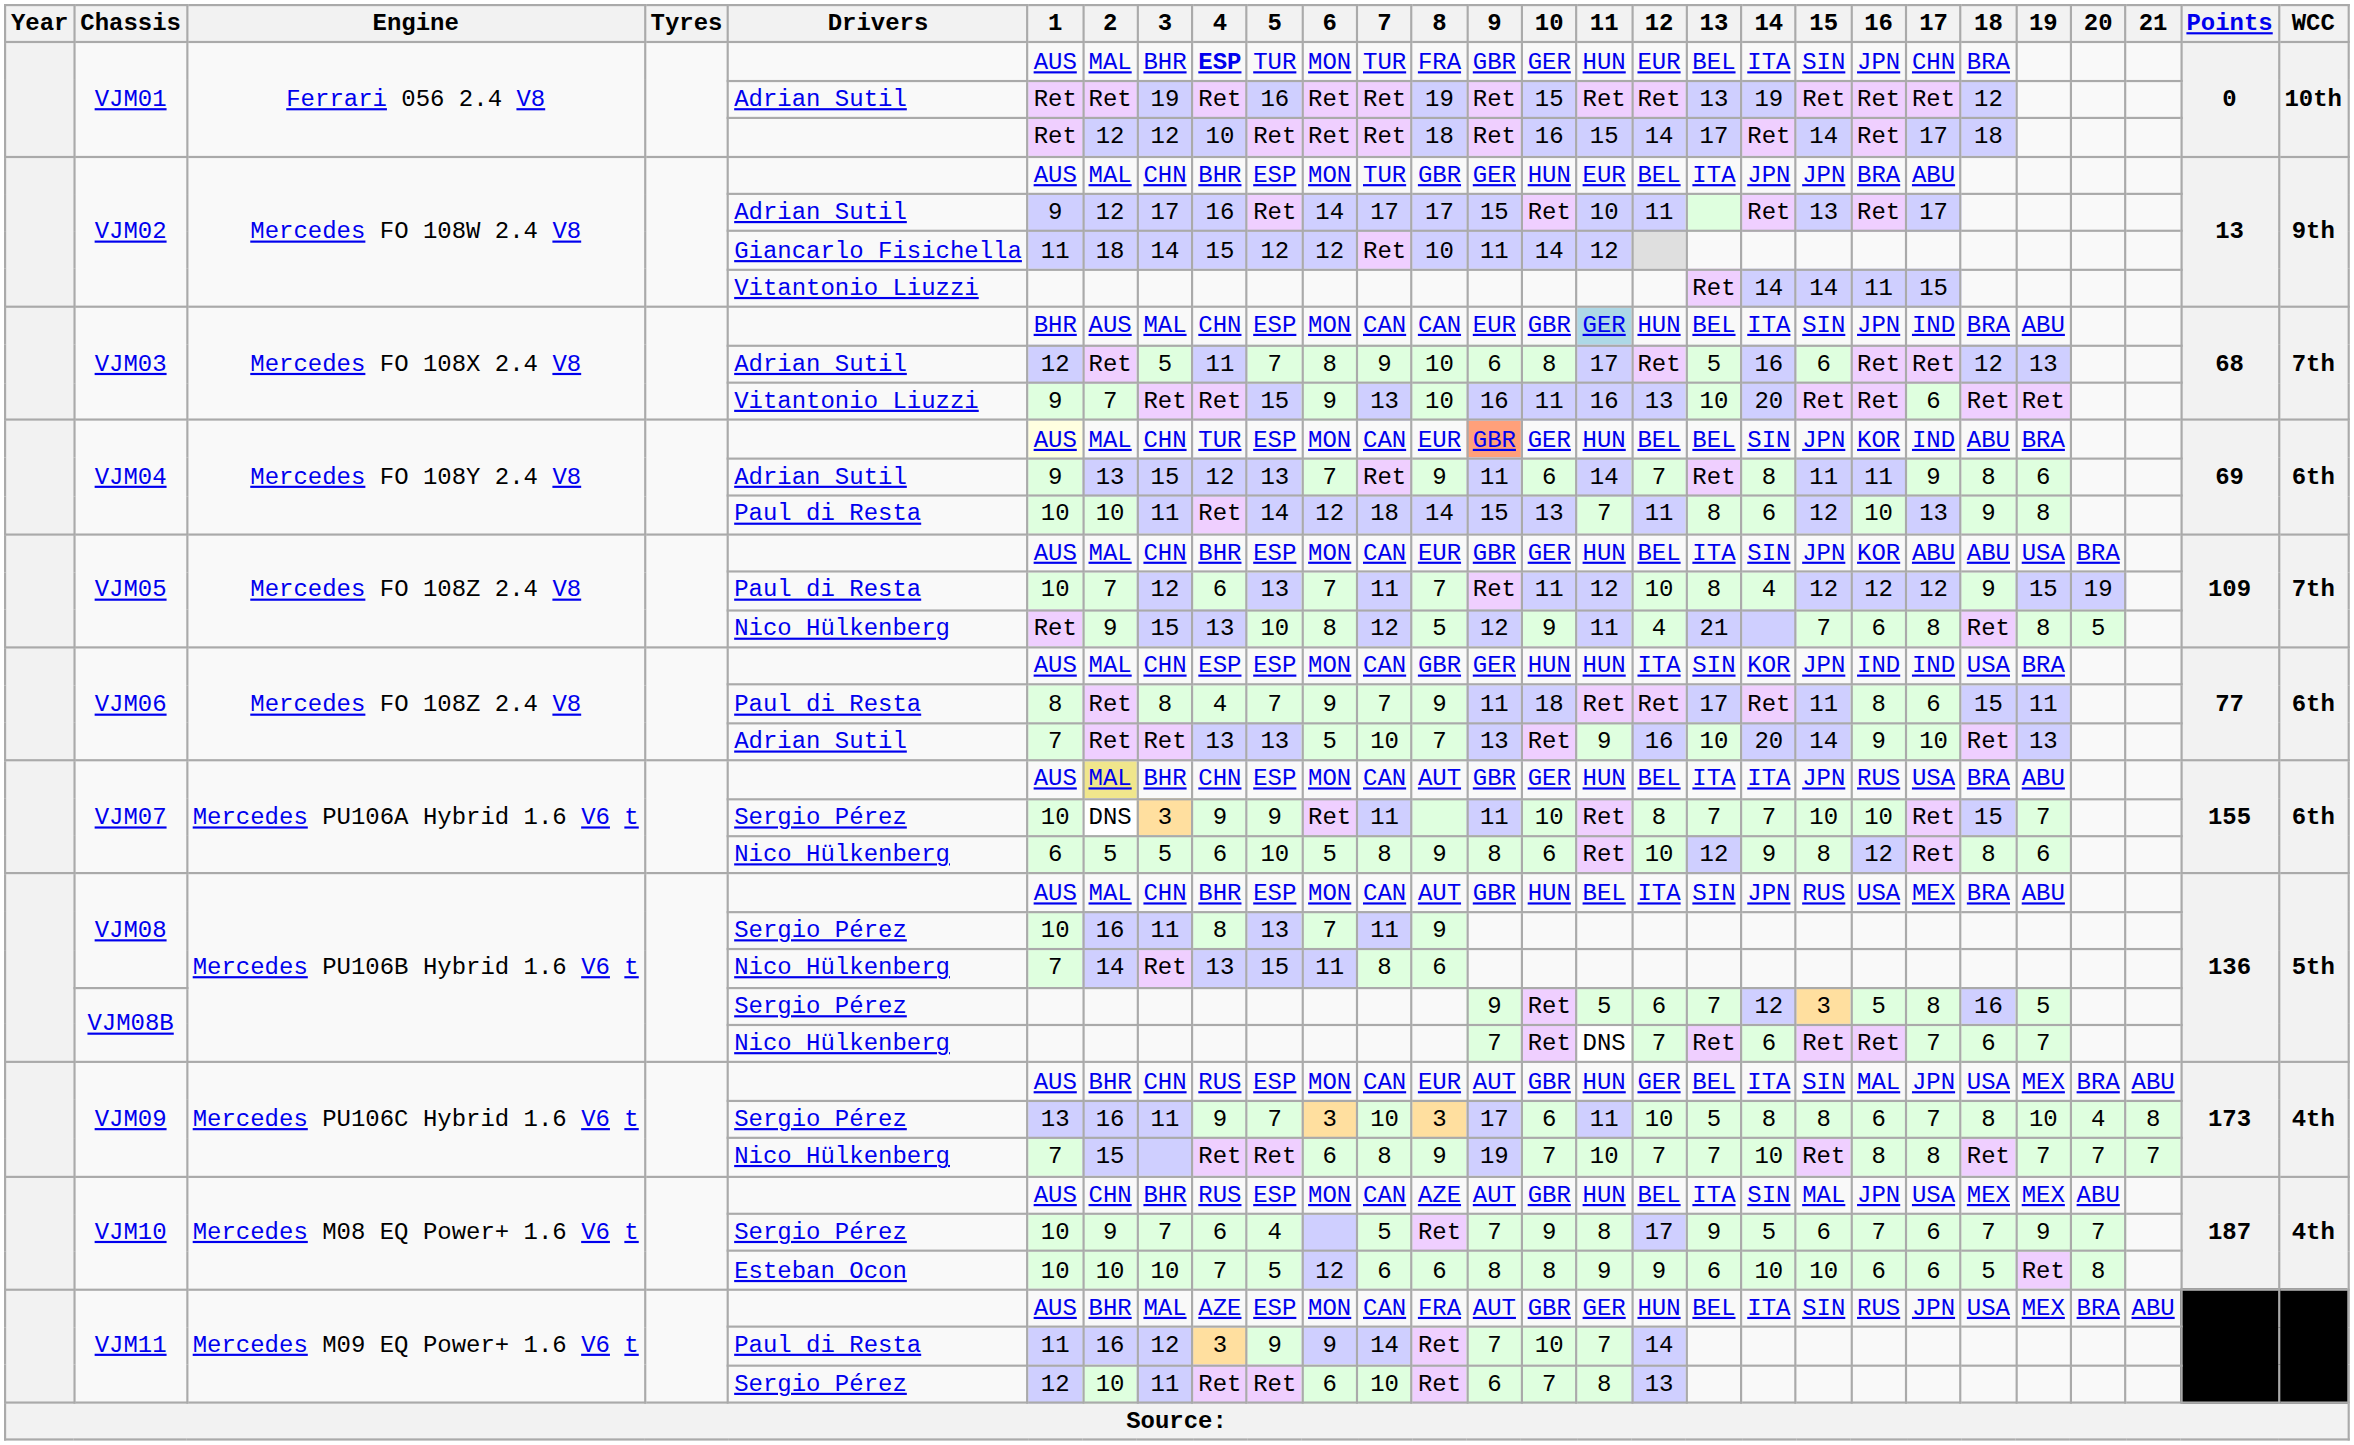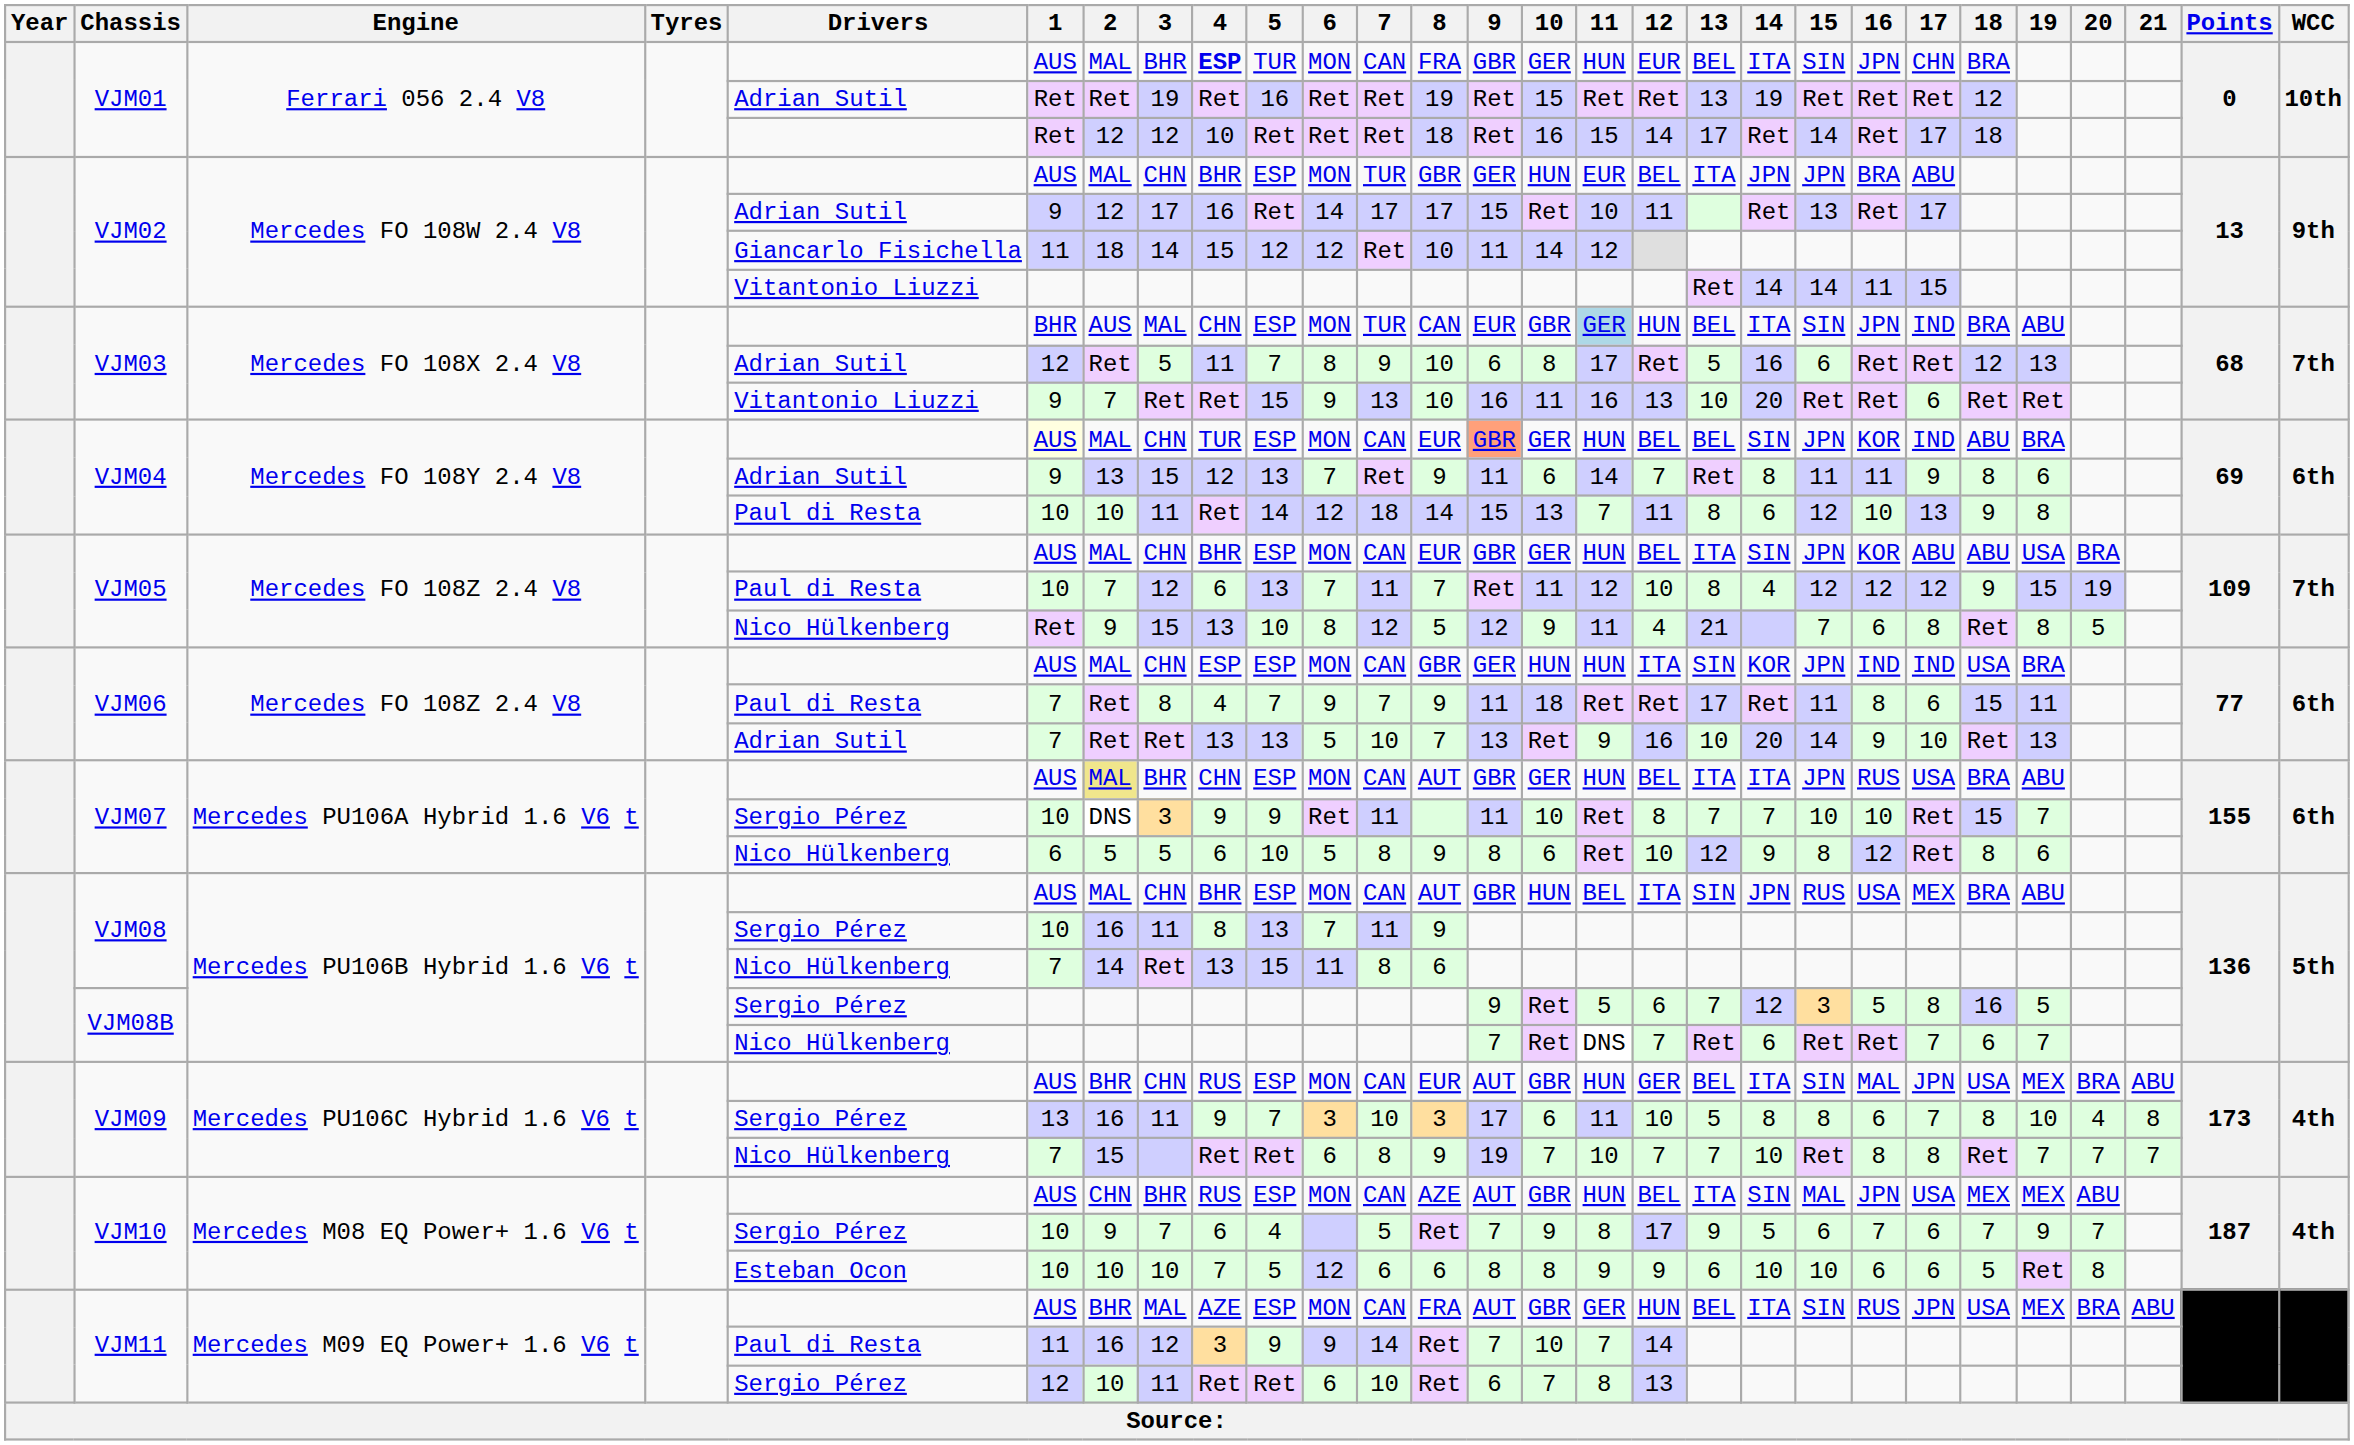(1385, 62) TUR -> (1385, 62) CAN
(1385, 326) CAN -> (1385, 326) TUR
(1055, 704) 8 -> (1055, 704) 7
